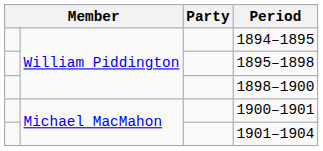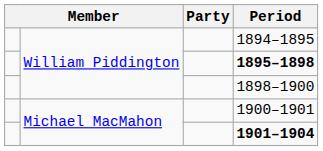(275, 63) normal -> (275, 63) bold
(275, 134) normal -> (275, 134) bold
